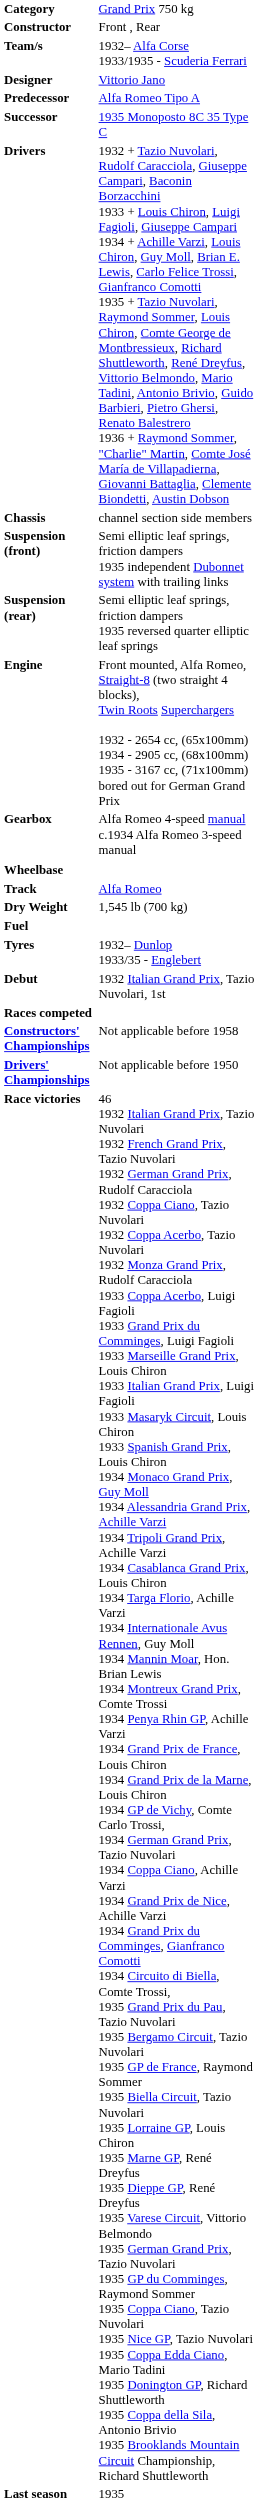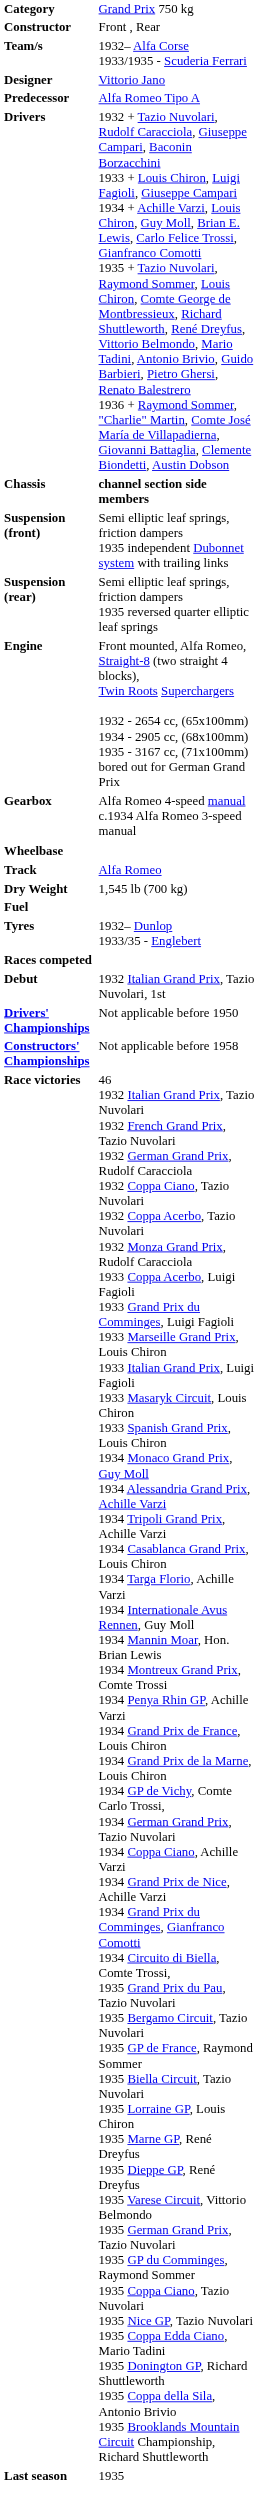- row: (31, 117)
(175, 517) normal -> (153, 491) bold
rows swapped: (21, 978) <-> (48, 1012)
rows swapped: (47, 1038) <-> (47, 1072)
